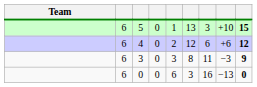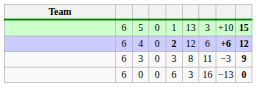(174, 43) normal -> (174, 43) bold
(226, 43) normal -> (226, 43) bold
